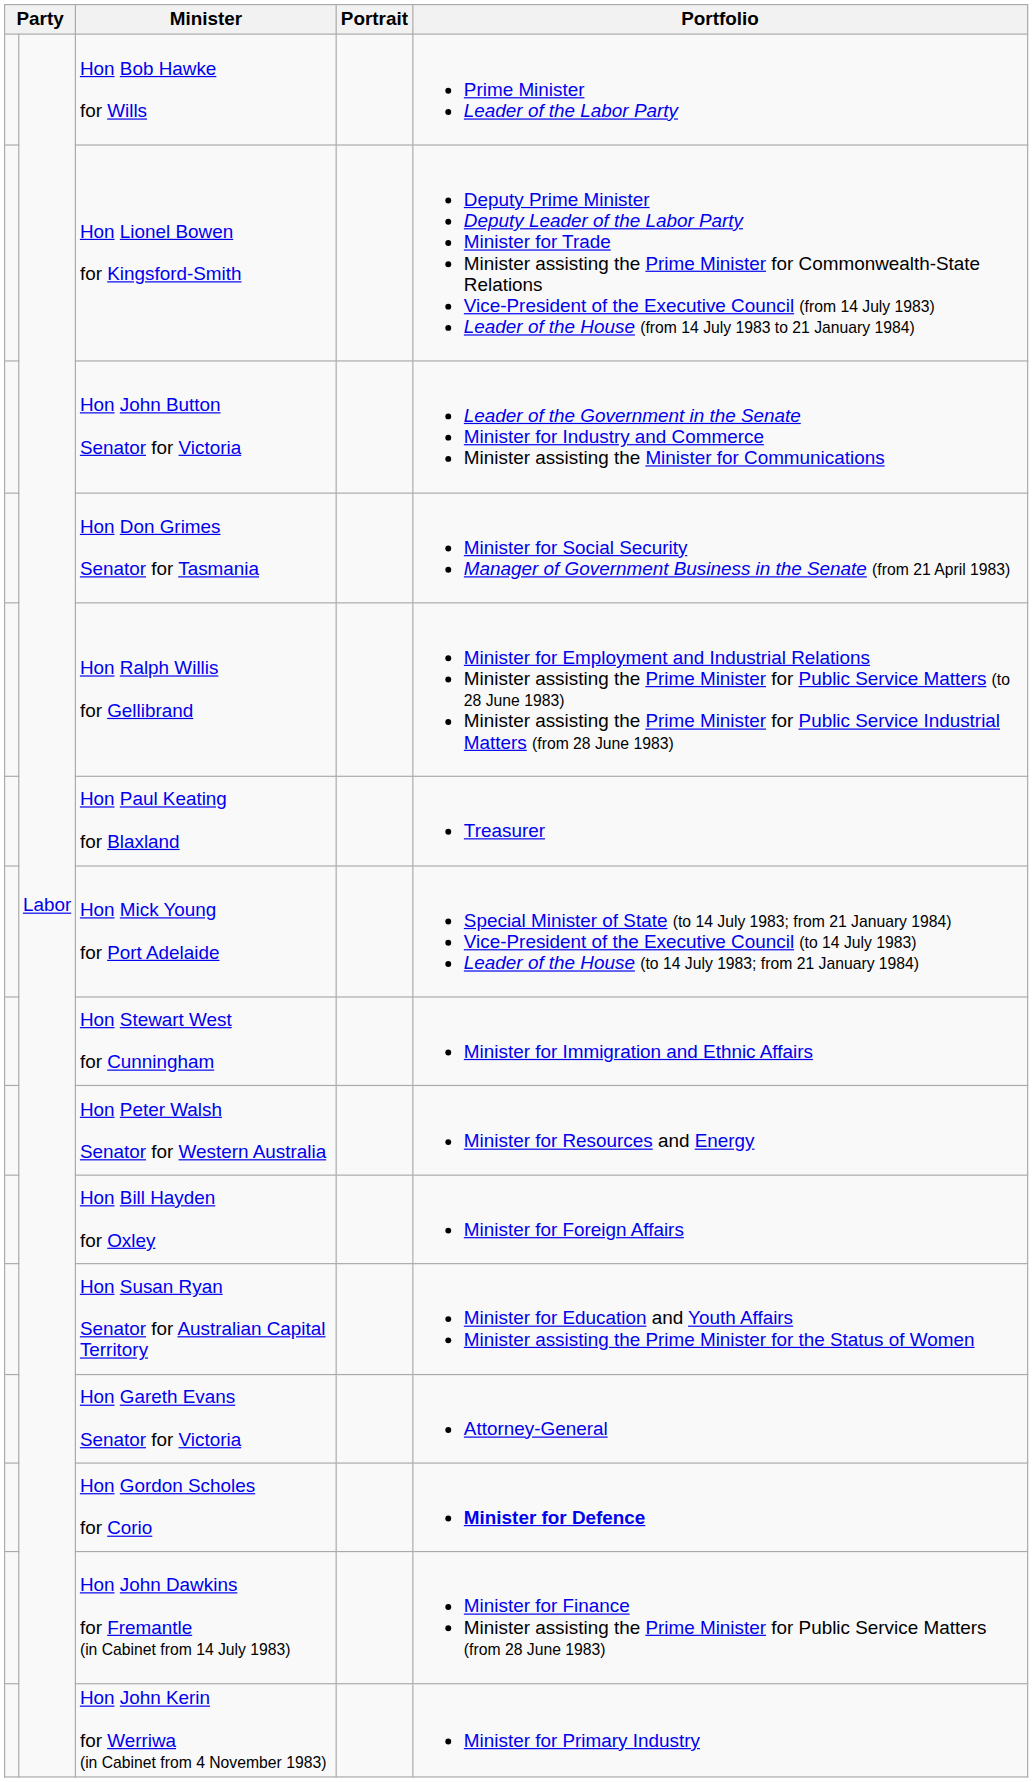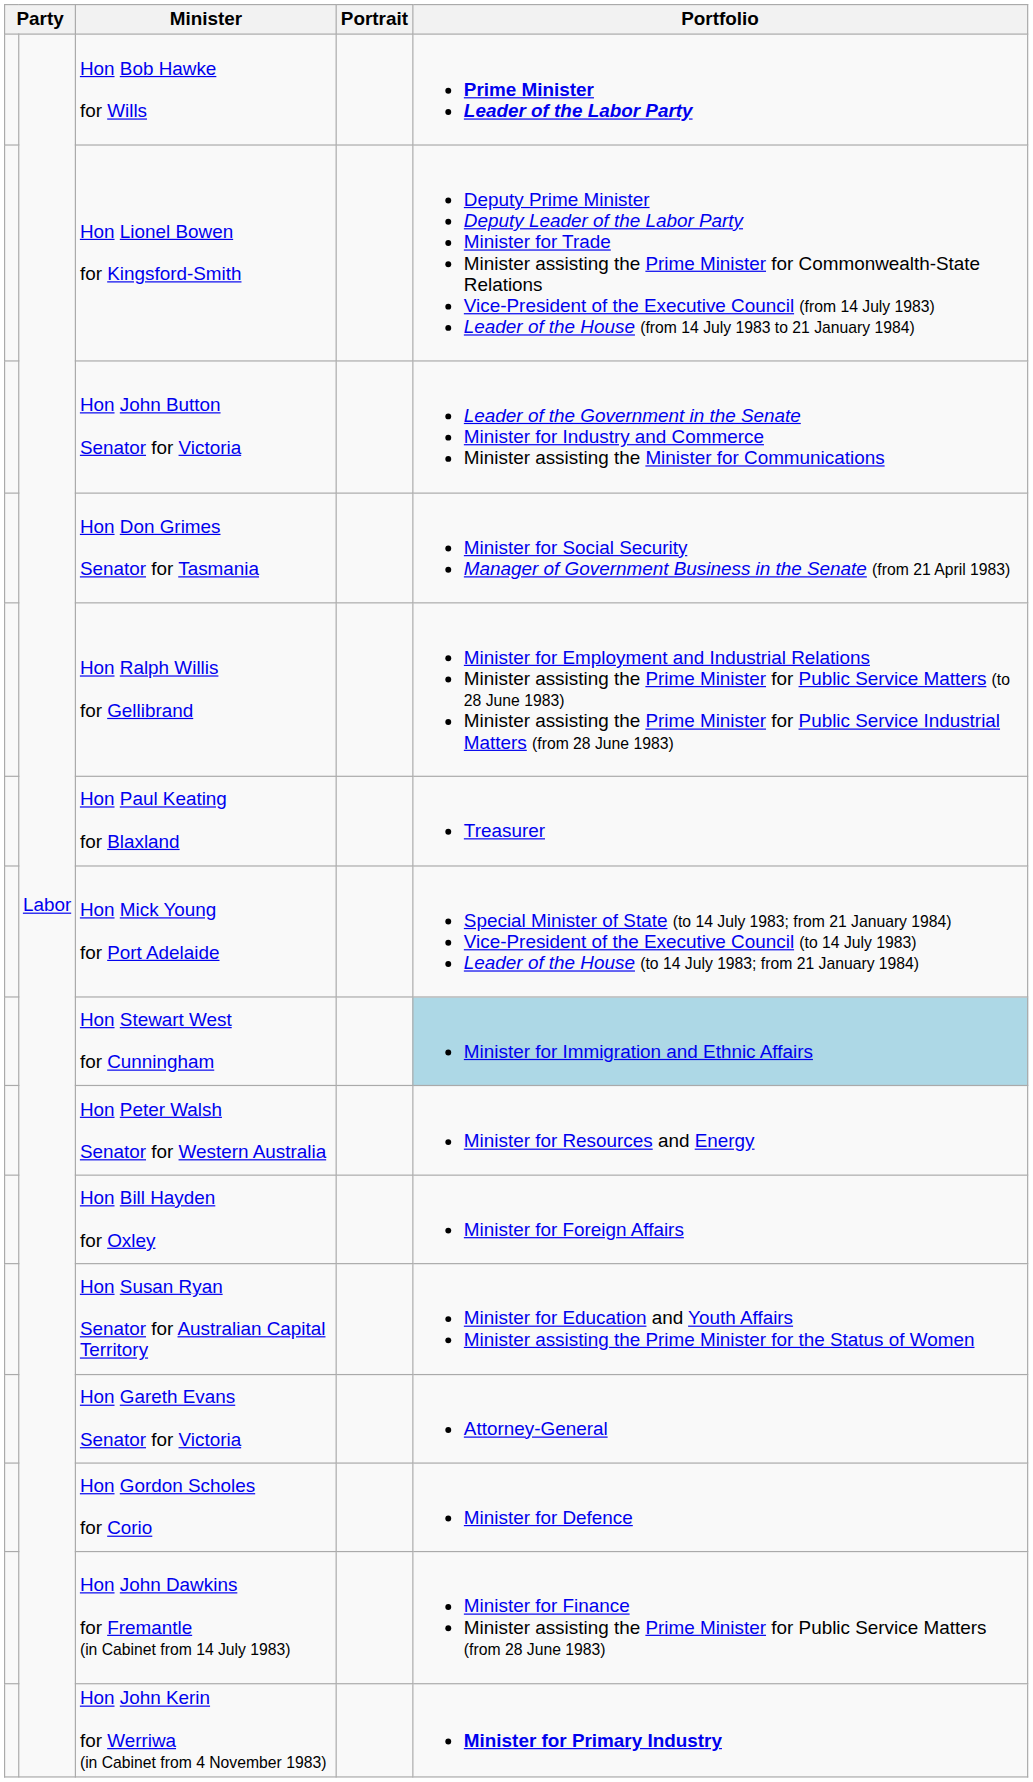(720, 100) normal -> (720, 100) bold
(720, 1052) no background -> (720, 1052) lightblue background
(720, 1518) bold -> (720, 1518) normal
(720, 1741) normal -> (720, 1741) bold
